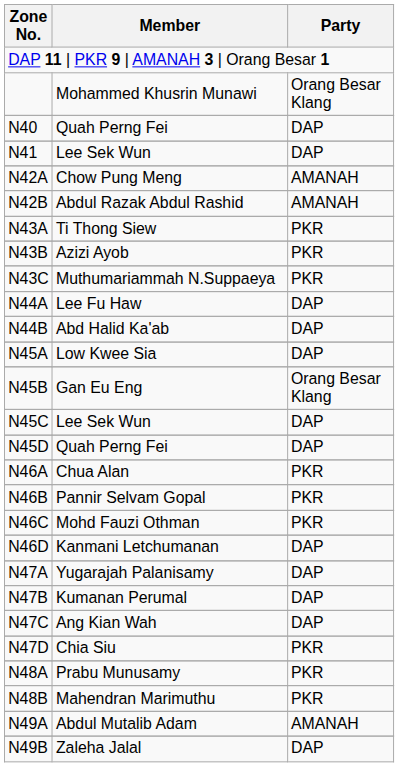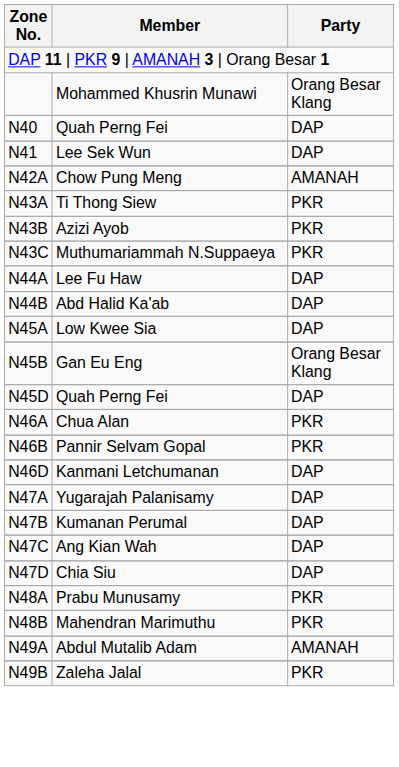- row: (28, 203)
- row: (28, 422)
- row: (28, 522)
(307, 648) PKR -> (307, 572) DAP
(307, 748) DAP -> (307, 673) PKR
